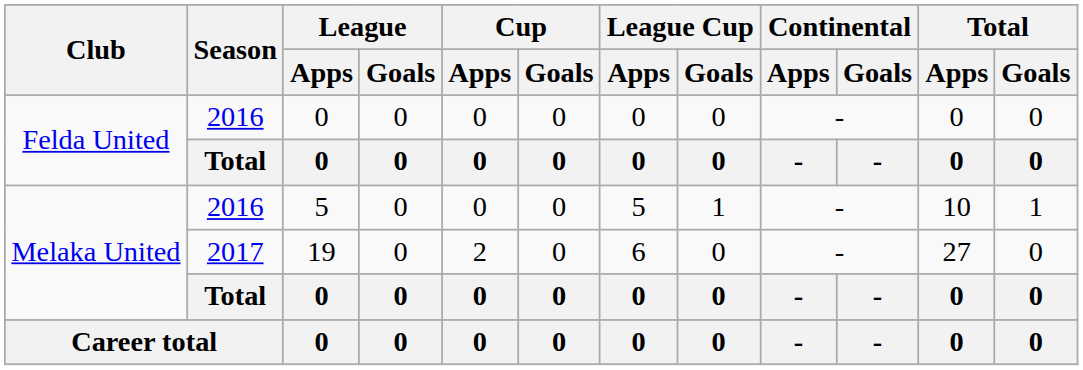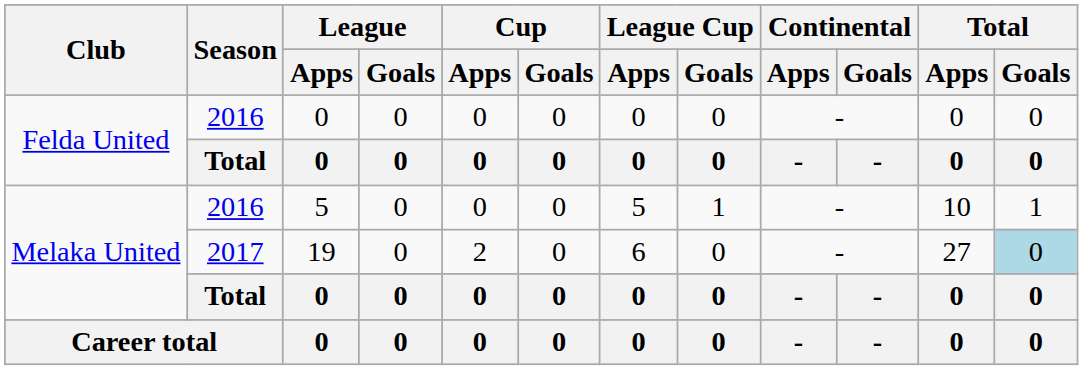(1036, 251) no background -> (1036, 251) lightblue background
